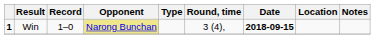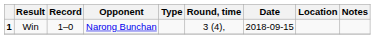(121, 27) khaki background -> (121, 27) no background
(270, 27) bold -> (270, 27) normal
